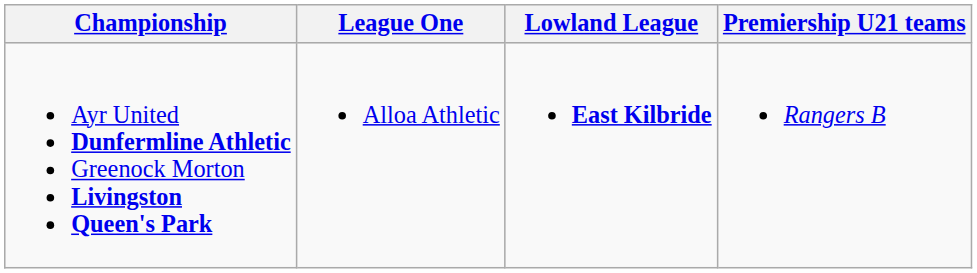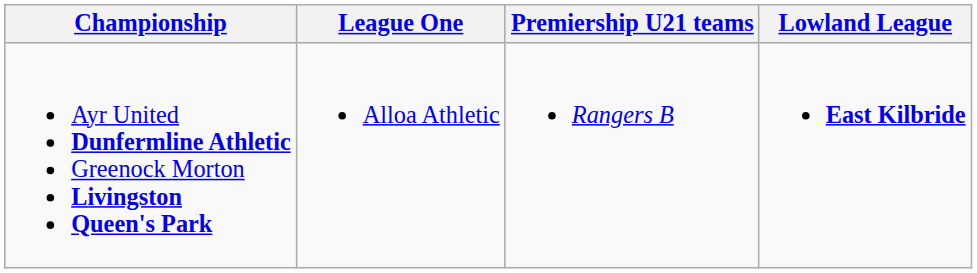columns swapped: (611, 23) <-> (844, 23)
